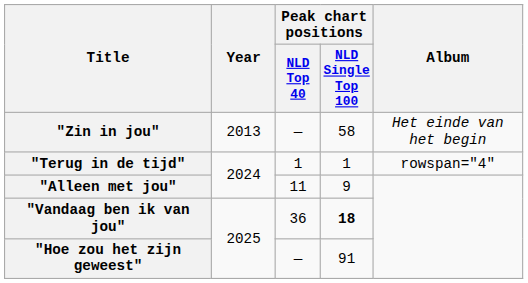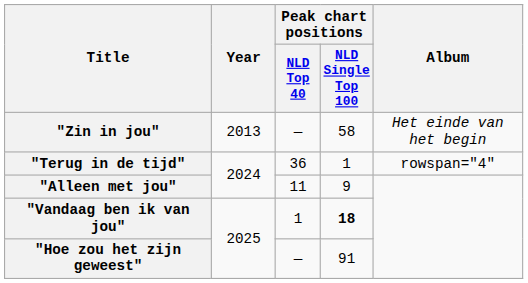(298, 164) 1 -> (298, 164) 36
(298, 218) 36 -> (298, 218) 1
